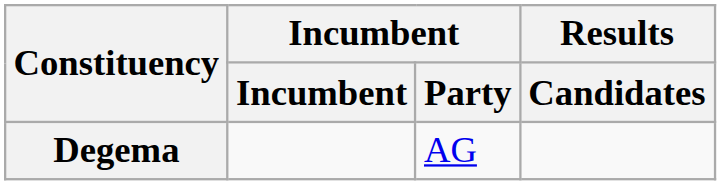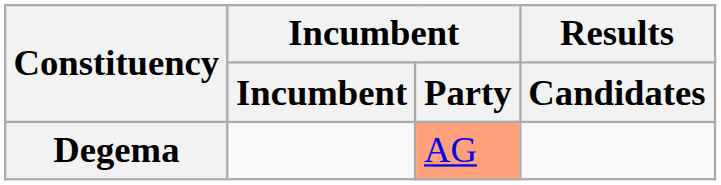(450, 149) no background -> (450, 149) lightsalmon background
